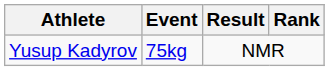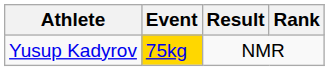(166, 50) no background -> (166, 50) gold background
